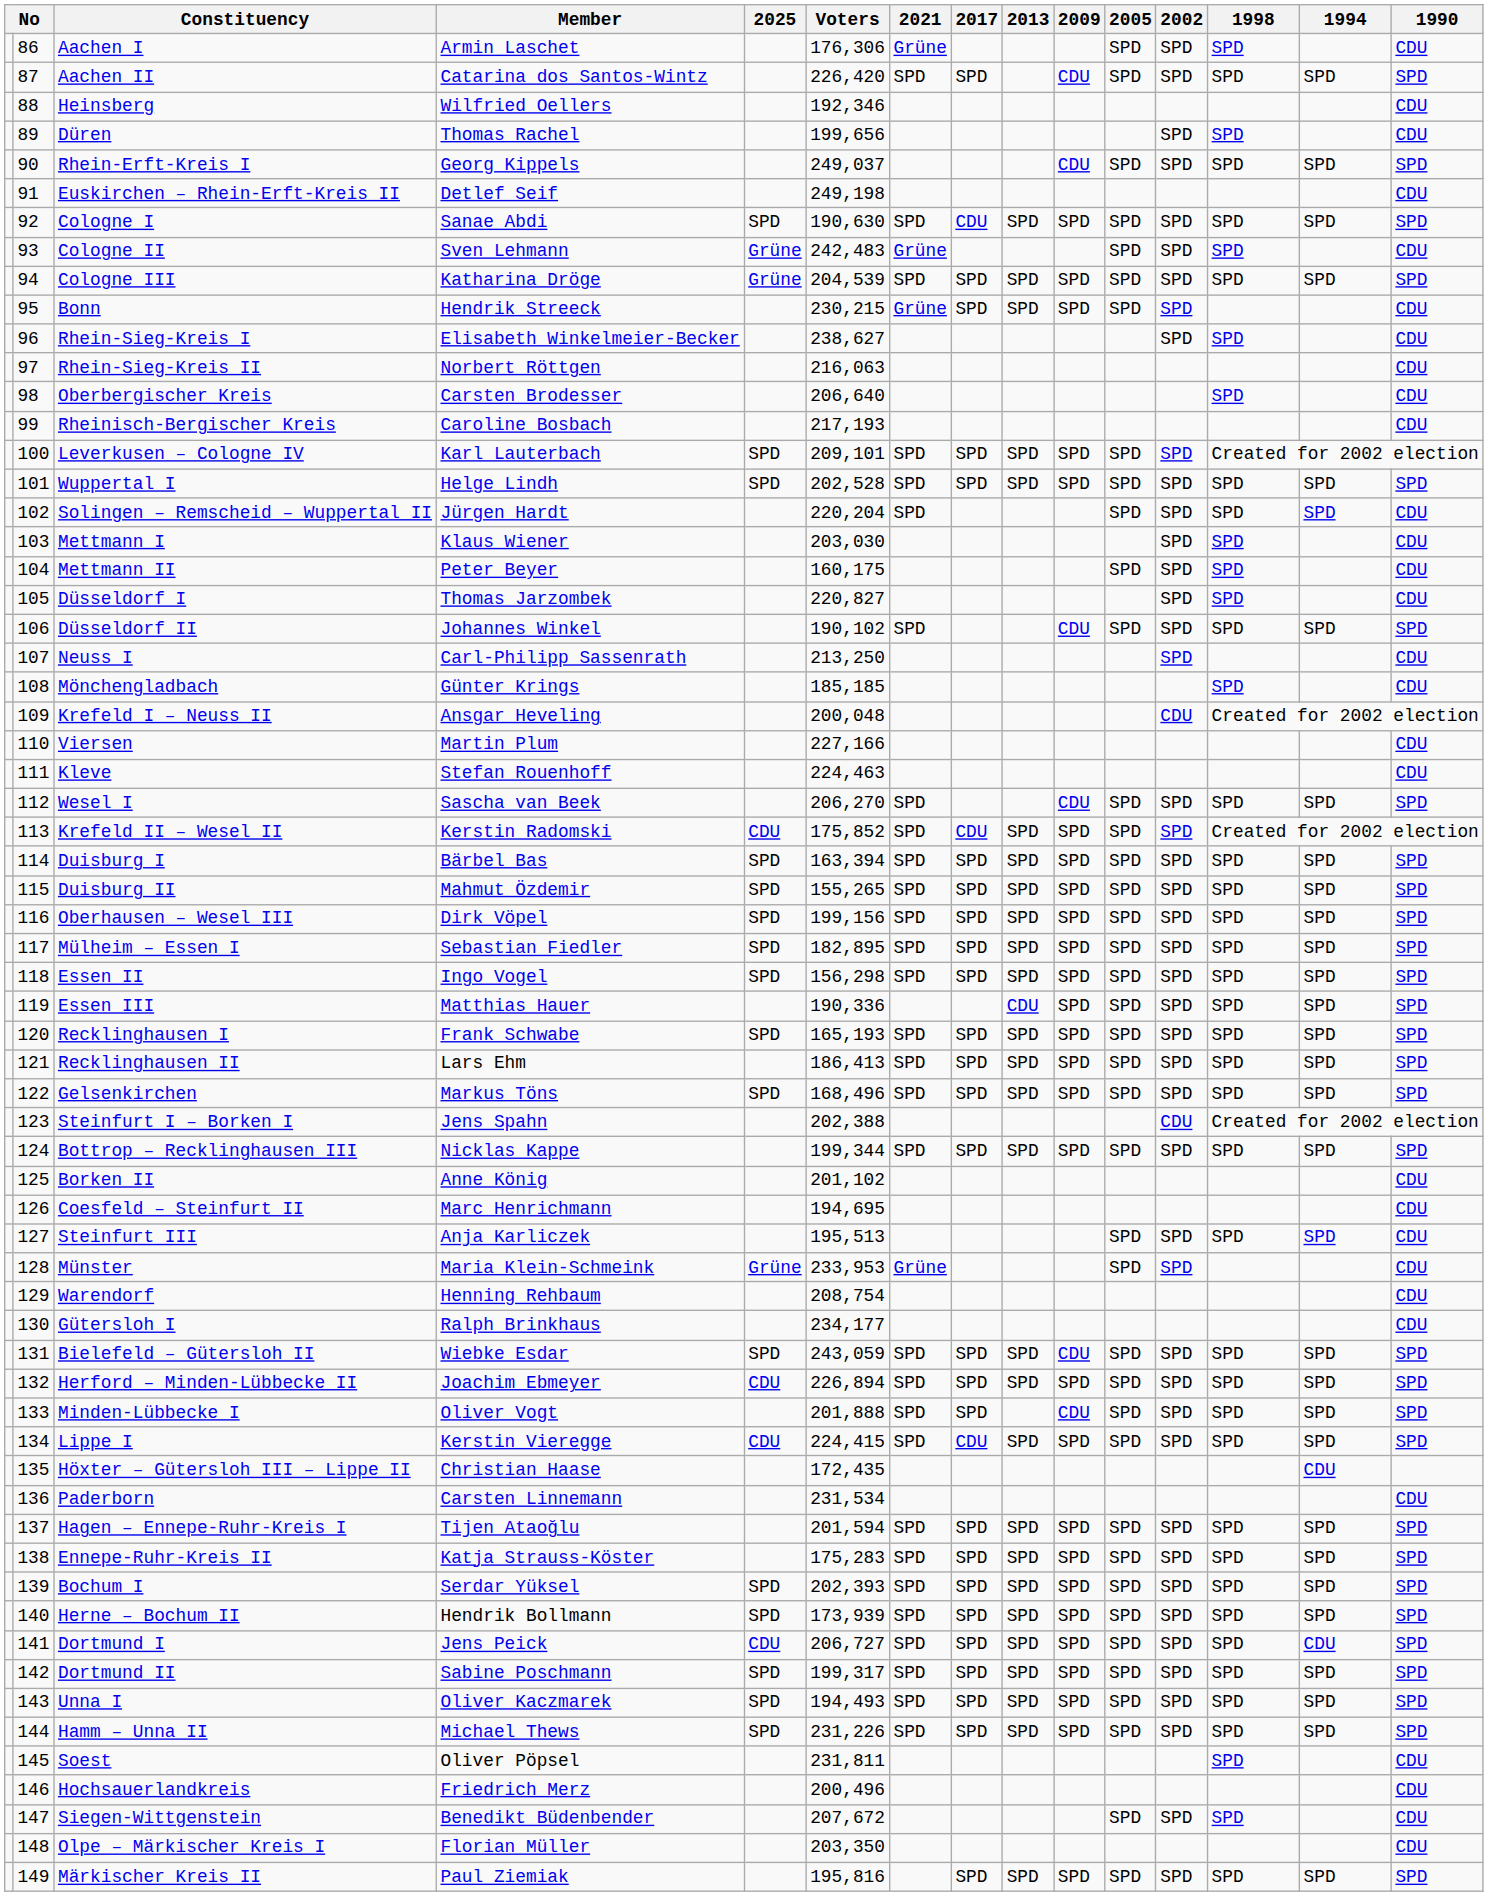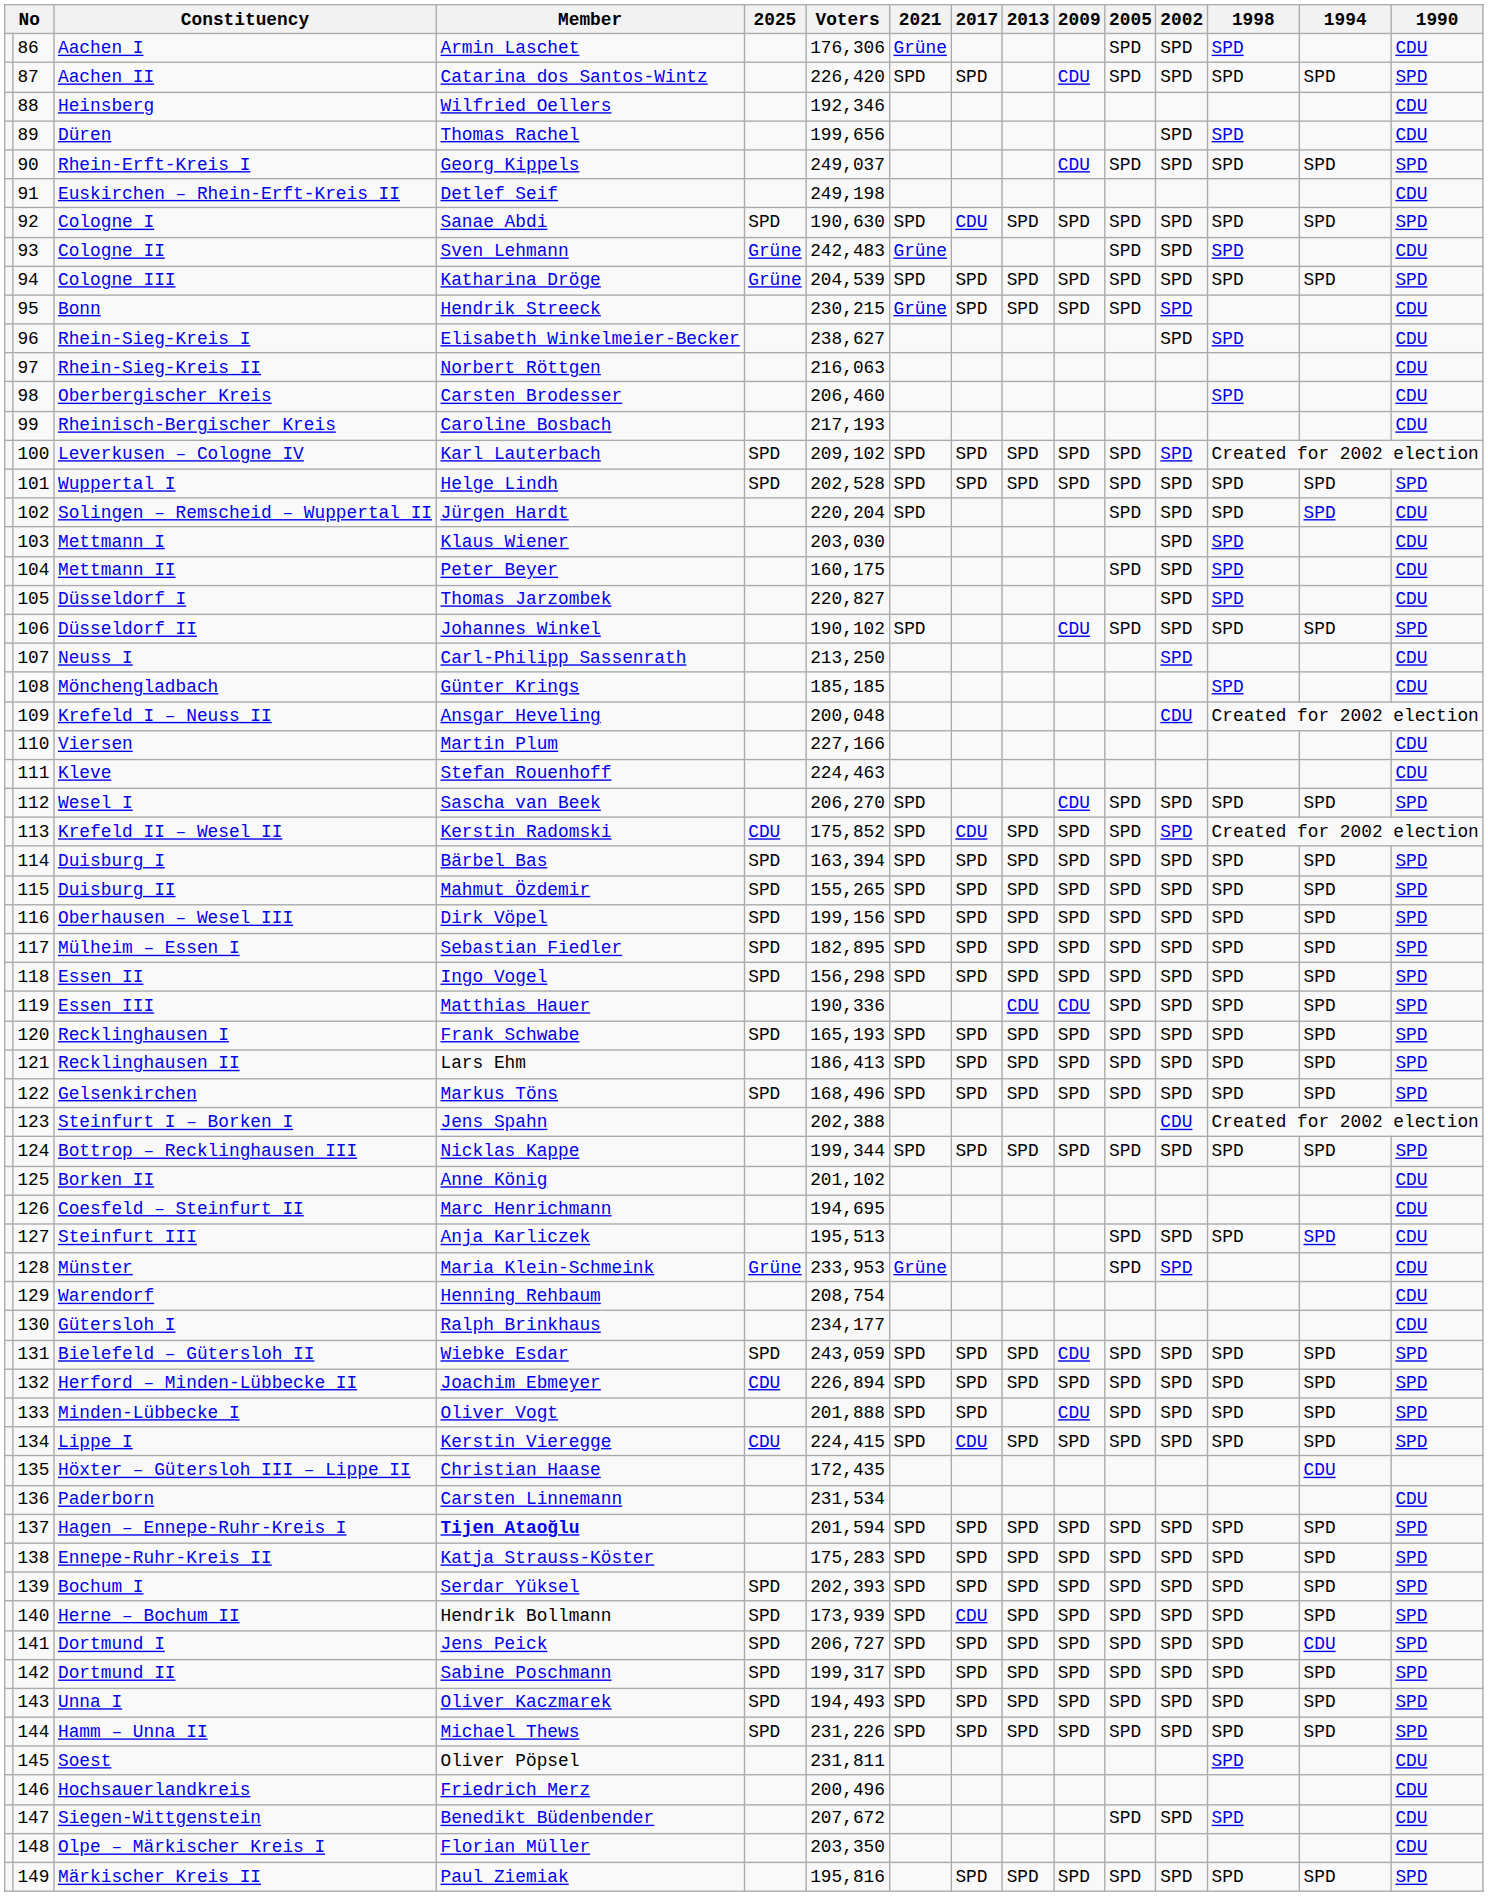(848, 397) 206,640 -> (848, 397) 206,460
(848, 455) 209,101 -> (848, 455) 209,102
(1074, 1006) SPD -> (1074, 1006) CDU
(510, 1529) normal -> (510, 1529) bold
(971, 1616) SPD -> (971, 1616) CDU
(764, 1645) CDU -> (764, 1645) SPD
